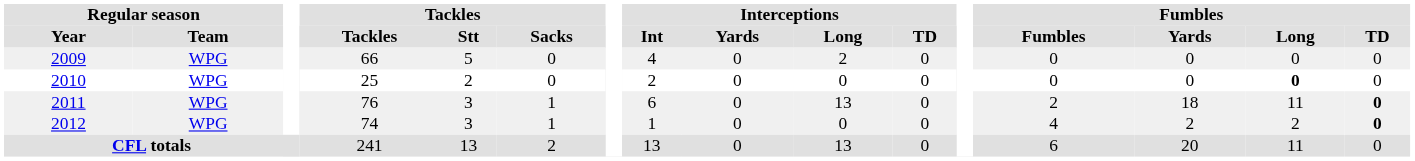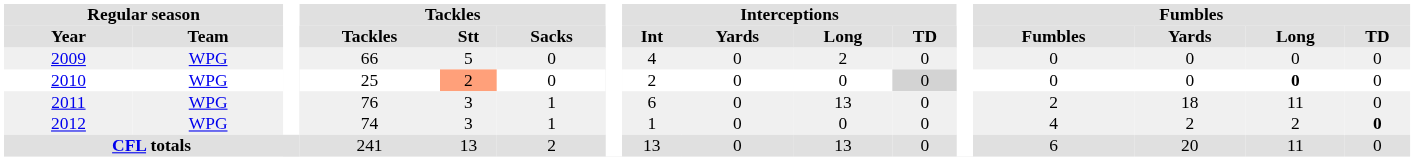(468, 80) no background -> (468, 80) lightsalmon background
(925, 80) no background -> (925, 80) lightgrey background
(1377, 102) bold -> (1377, 102) normal
